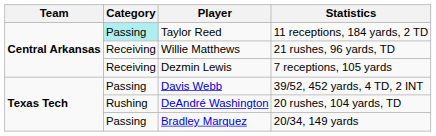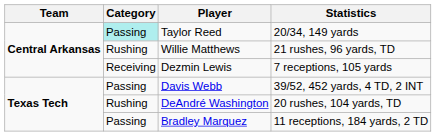(351, 31) 11 receptions, 184 yards, 2 TD -> (316, 31) 20/34, 149 yards
(131, 49) Receiving -> (127, 49) Rushing
(316, 121) 20/34, 149 yards -> (351, 121) 11 receptions, 184 yards, 2 TD
